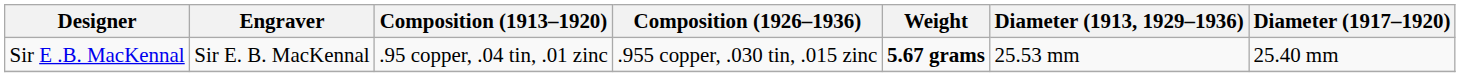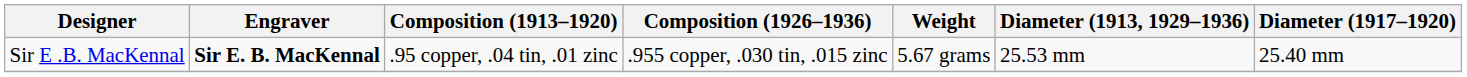(282, 54) normal -> (287, 54) bold
(936, 54) bold -> (944, 54) normal
